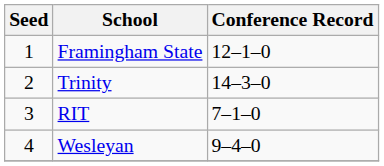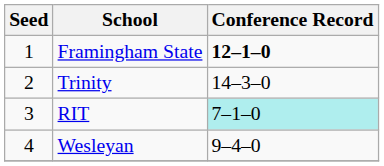(241, 51) normal -> (241, 51) bold
(236, 113) no background -> (236, 113) paleturquoise background
